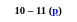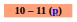(38, 10) no background -> (38, 10) lightsalmon background
